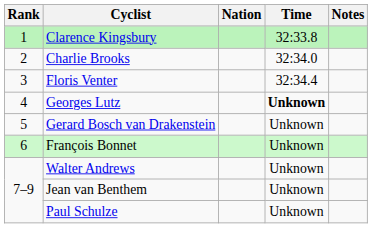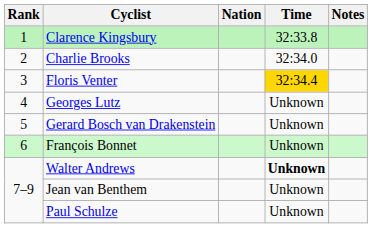(296, 80) no background -> (296, 80) gold background
(296, 102) bold -> (296, 102) normal
(296, 168) normal -> (296, 168) bold
